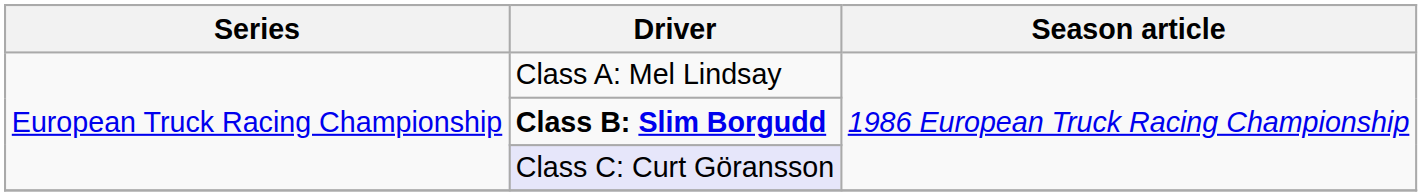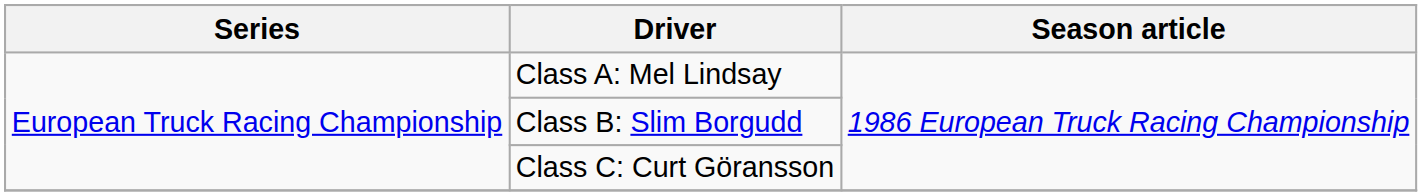(671, 121) bold -> (659, 121) normal
(675, 168) lavender background -> (675, 168) no background
